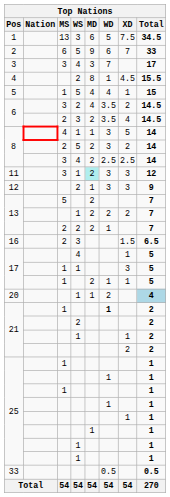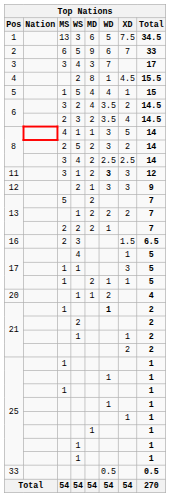(92, 174) paleturquoise background -> (92, 174) no background
(108, 174) normal -> (108, 174) bold
(151, 296) lightblue background -> (151, 296) no background
